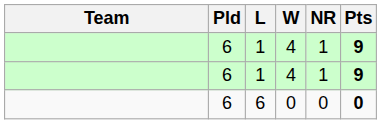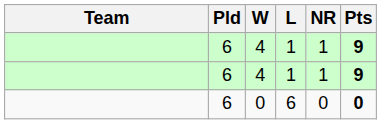columns swapped: (291, 18) <-> (260, 18)
